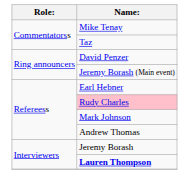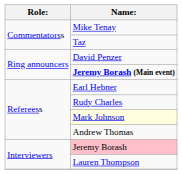(127, 72) normal -> (124, 72) bold
(104, 102) pink background -> (98, 102) no background
(105, 117) no background -> (99, 117) lightyellow background
(106, 147) no background -> (100, 147) pink background
(115, 162) bold -> (106, 162) normal
